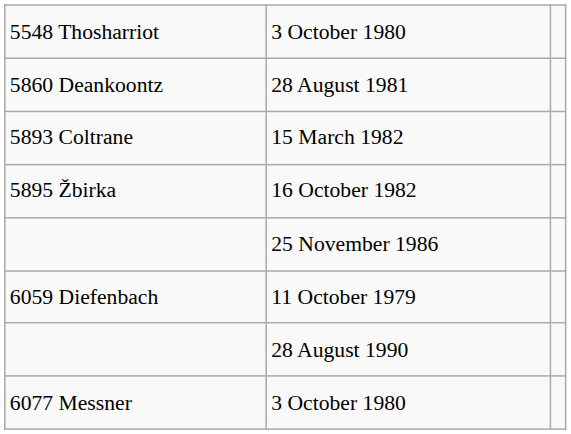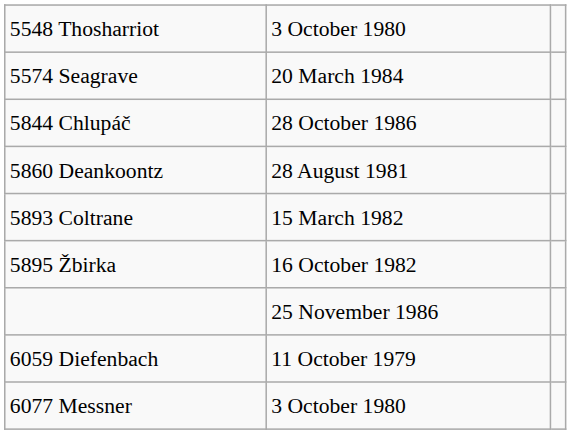+ row: (74, 75)
+ row: (70, 122)
- row: (135, 350)
